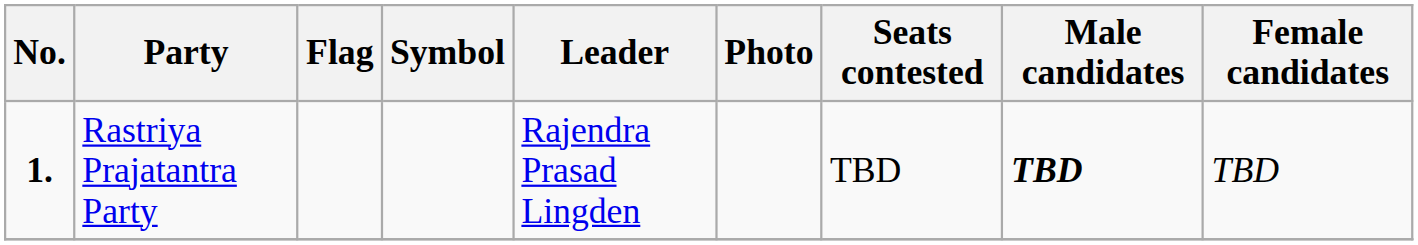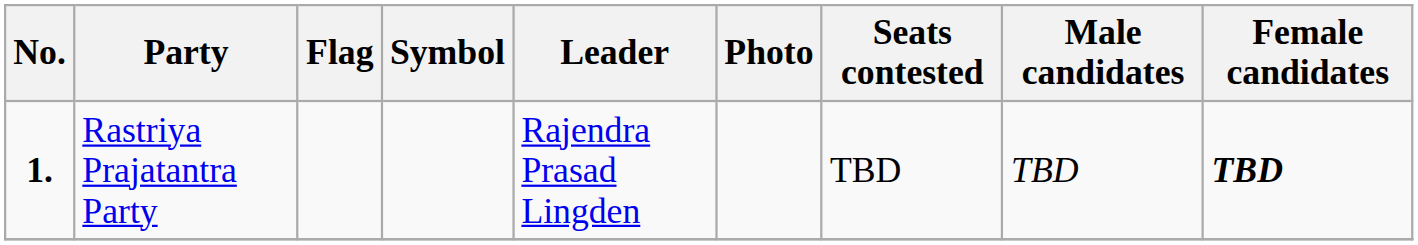(1047, 169) bold -> (1045, 169) normal
(1245, 169) normal -> (1247, 169) bold
